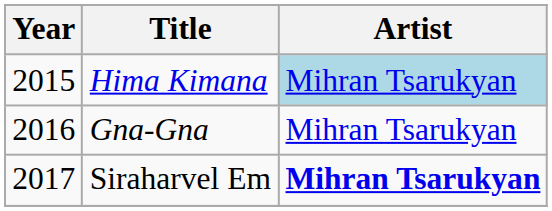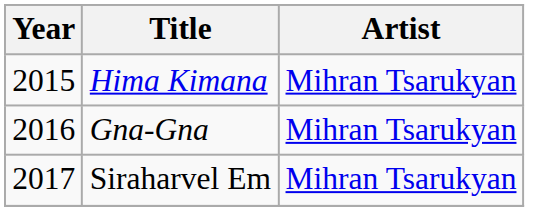(401, 79) lightblue background -> (401, 79) no background
(413, 179) bold -> (401, 179) normal
